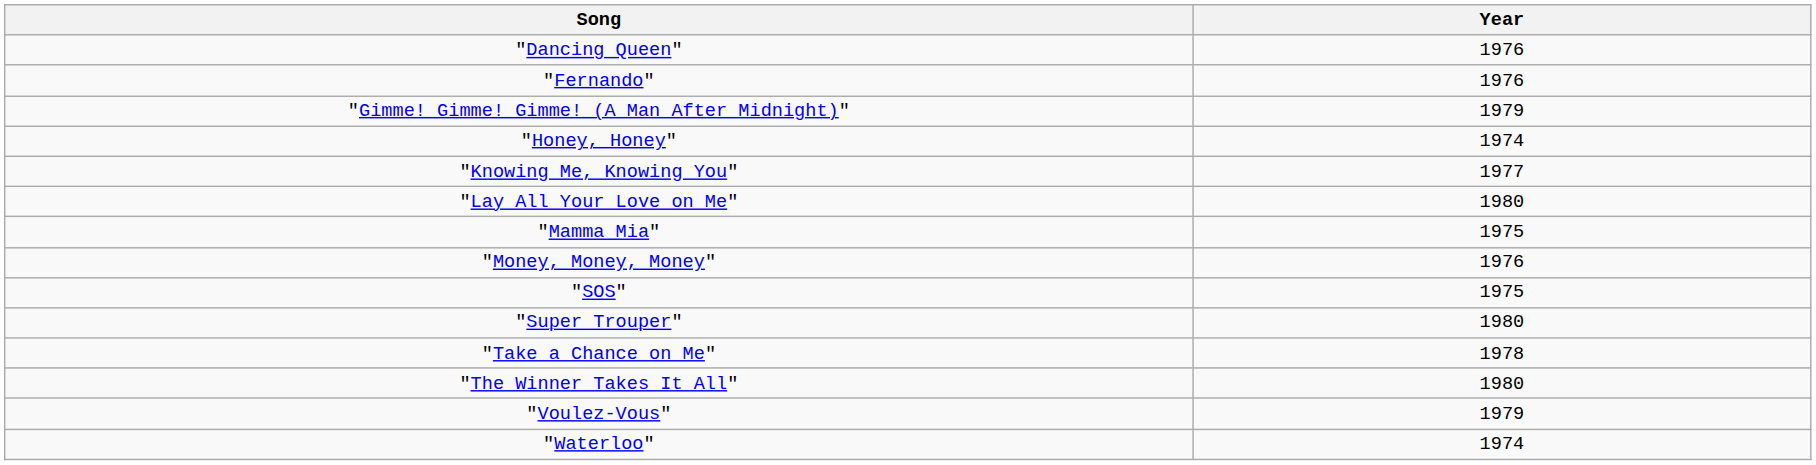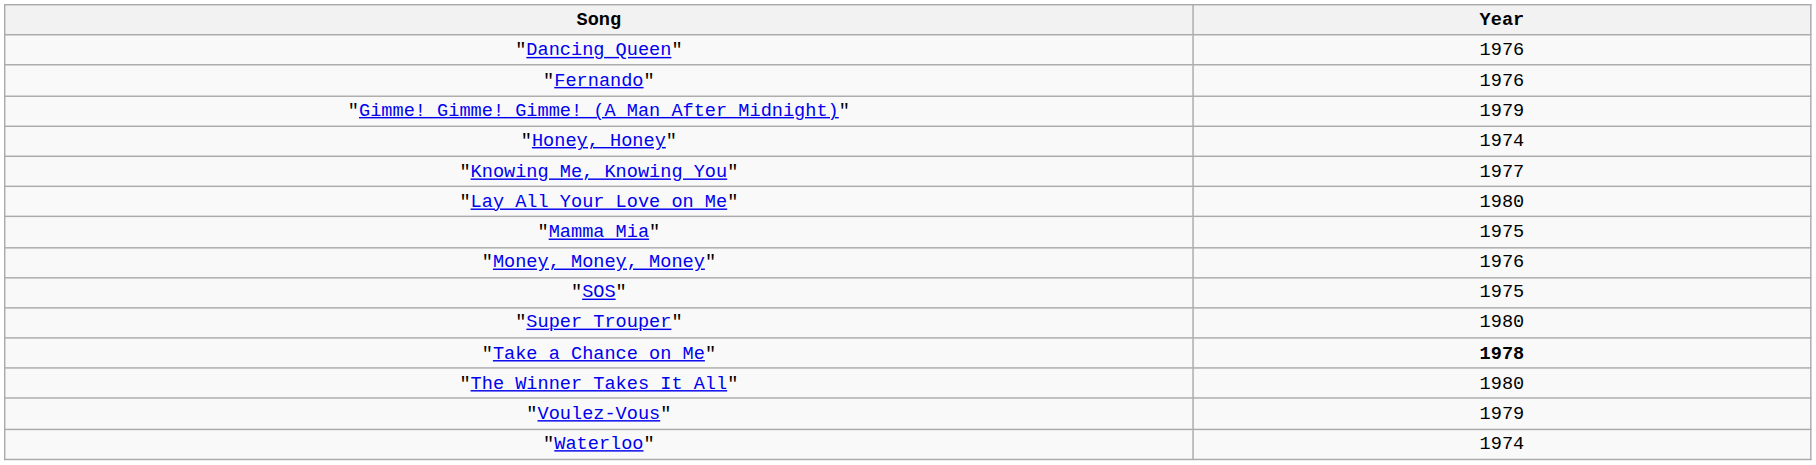(1502, 353) normal -> (1502, 353) bold
